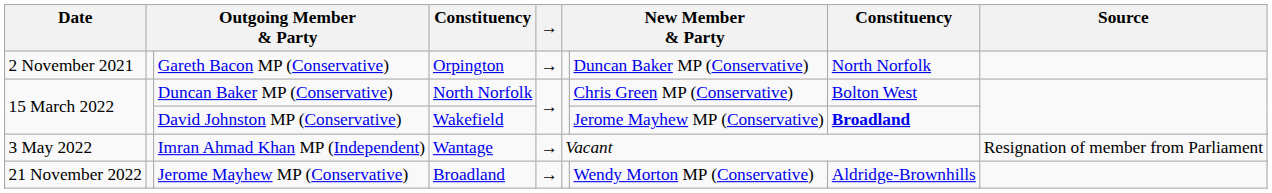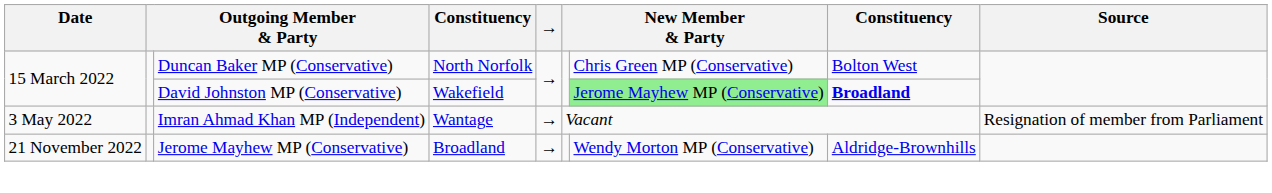- row: (273, 65)
(699, 119) no background -> (699, 92) lightgreen background
